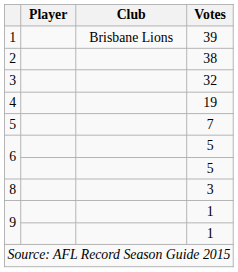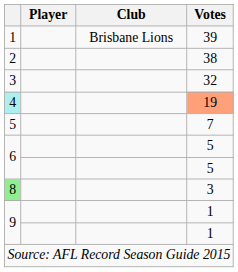(13, 102) no background -> (13, 102) paleturquoise background
(210, 102) no background -> (210, 102) lightsalmon background
(13, 189) no background -> (13, 189) lightgreen background
